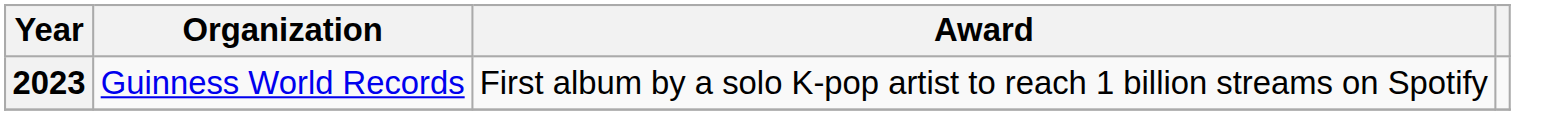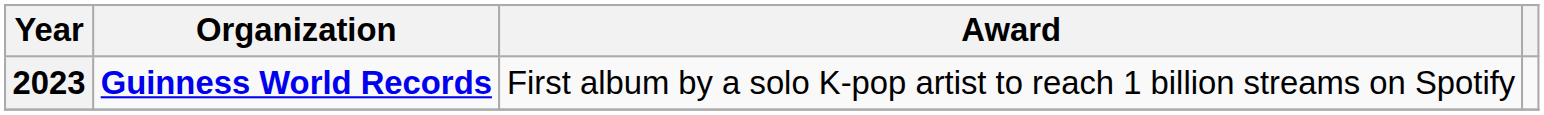(283, 82) normal -> (296, 82) bold
